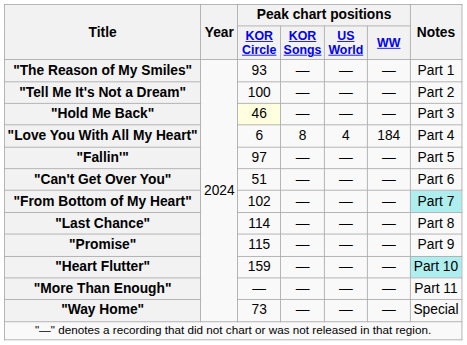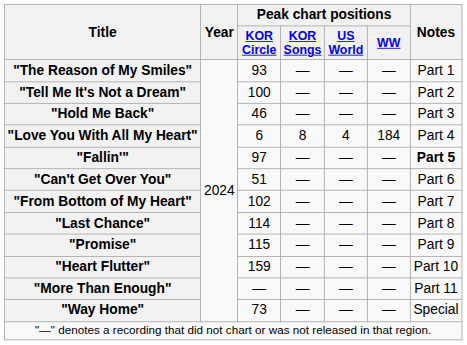(259, 114) lightyellow background -> (259, 114) no background
(436, 157) normal -> (436, 157) bold
(436, 201) paleturquoise background -> (436, 201) no background
(436, 266) paleturquoise background -> (436, 266) no background
